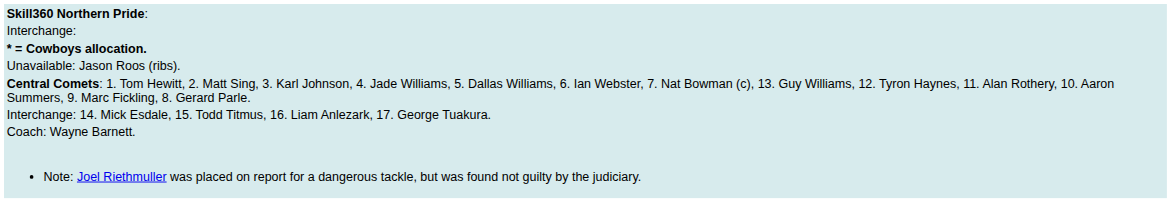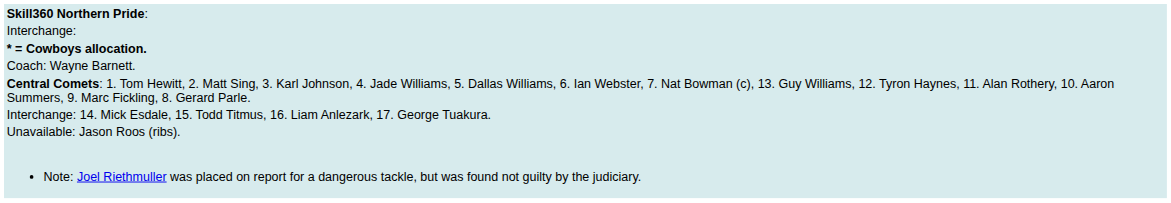(94, 66) Unavailable: Jason Roos (ribs). -> (71, 66) Coach: Wayne Barnett.
(71, 132) Coach: Wayne Barnett. -> (94, 132) Unavailable: Jason Roos (ribs).
